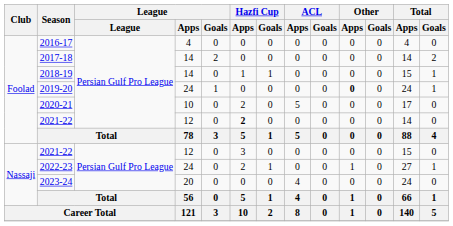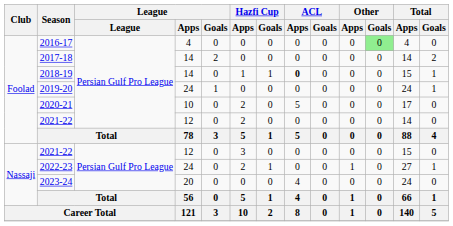(379, 43) no background -> (379, 43) lightgreen background
(298, 74) normal -> (298, 74) bold
(352, 89) bold -> (352, 89) normal
(243, 120) bold -> (243, 120) normal
